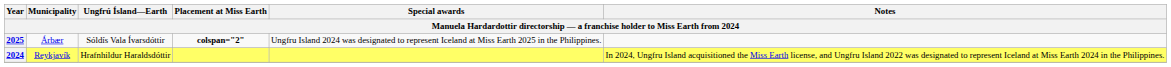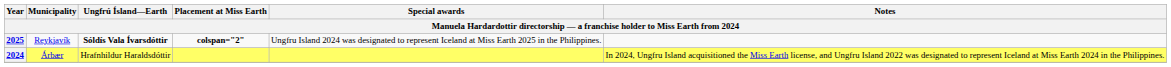(52, 41) Árbær -> (52, 41) Reykjavík
(125, 41) normal -> (125, 41) bold
(52, 55) Reykjavík -> (52, 55) Árbær
